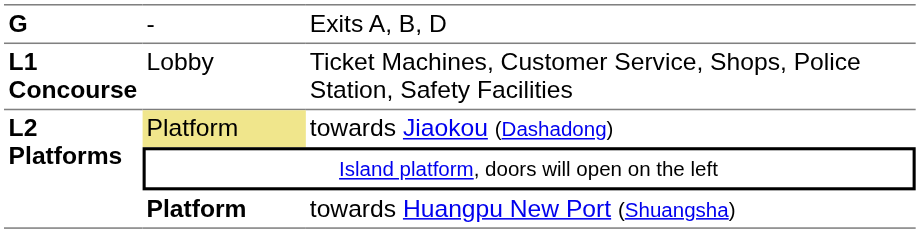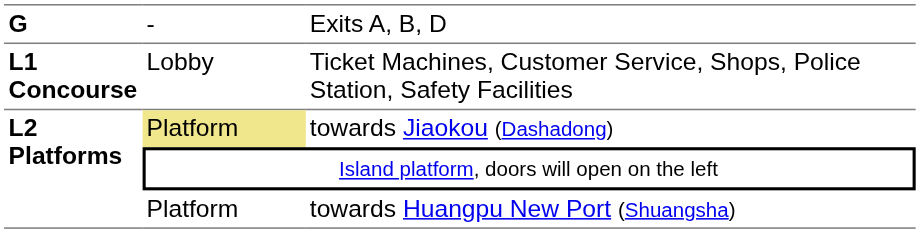(197, 208) bold -> (192, 208) normal
